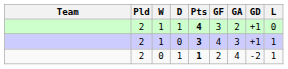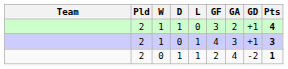columns swapped: (274, 12) <-> (199, 12)
